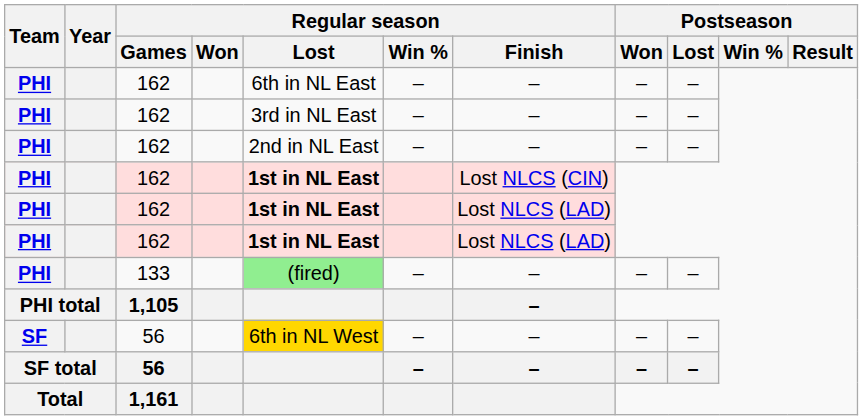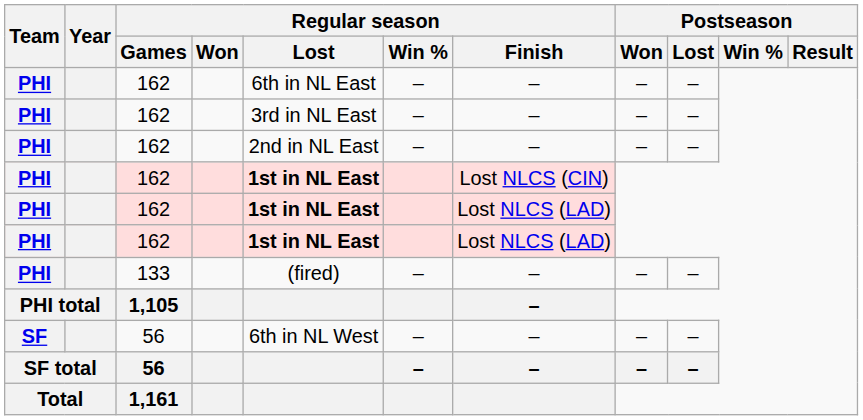(314, 273) lightgreen background -> (314, 273) no background
(314, 336) gold background -> (314, 336) no background
